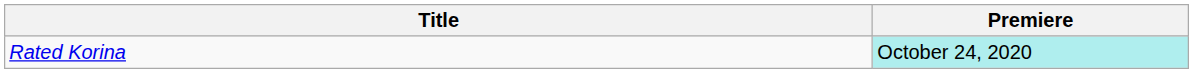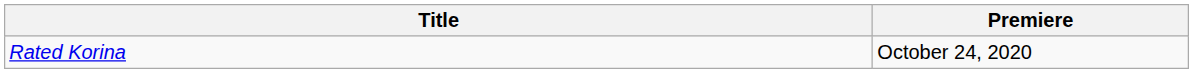(955, 52) paleturquoise background -> (955, 52) no background
